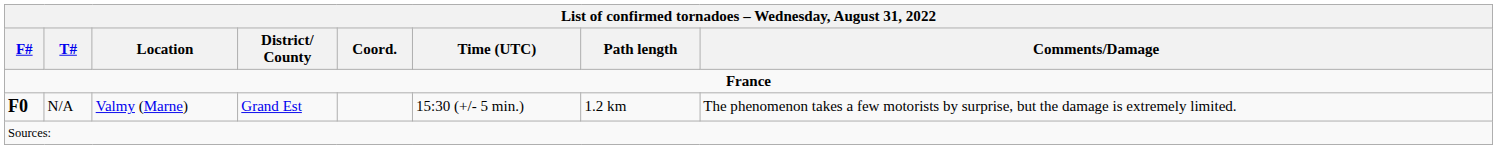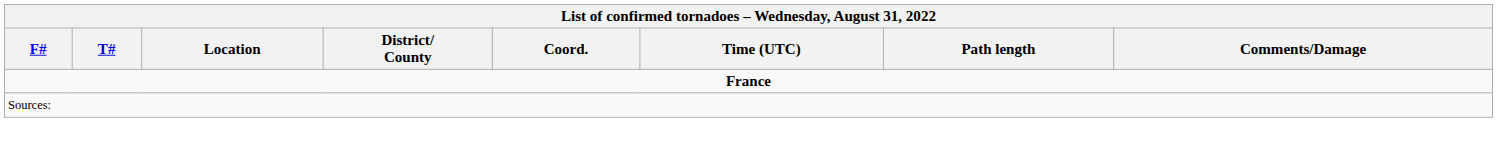- row: (18, 106)
